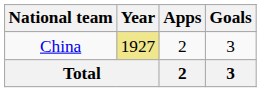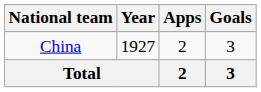(138, 45) khaki background -> (138, 45) no background
